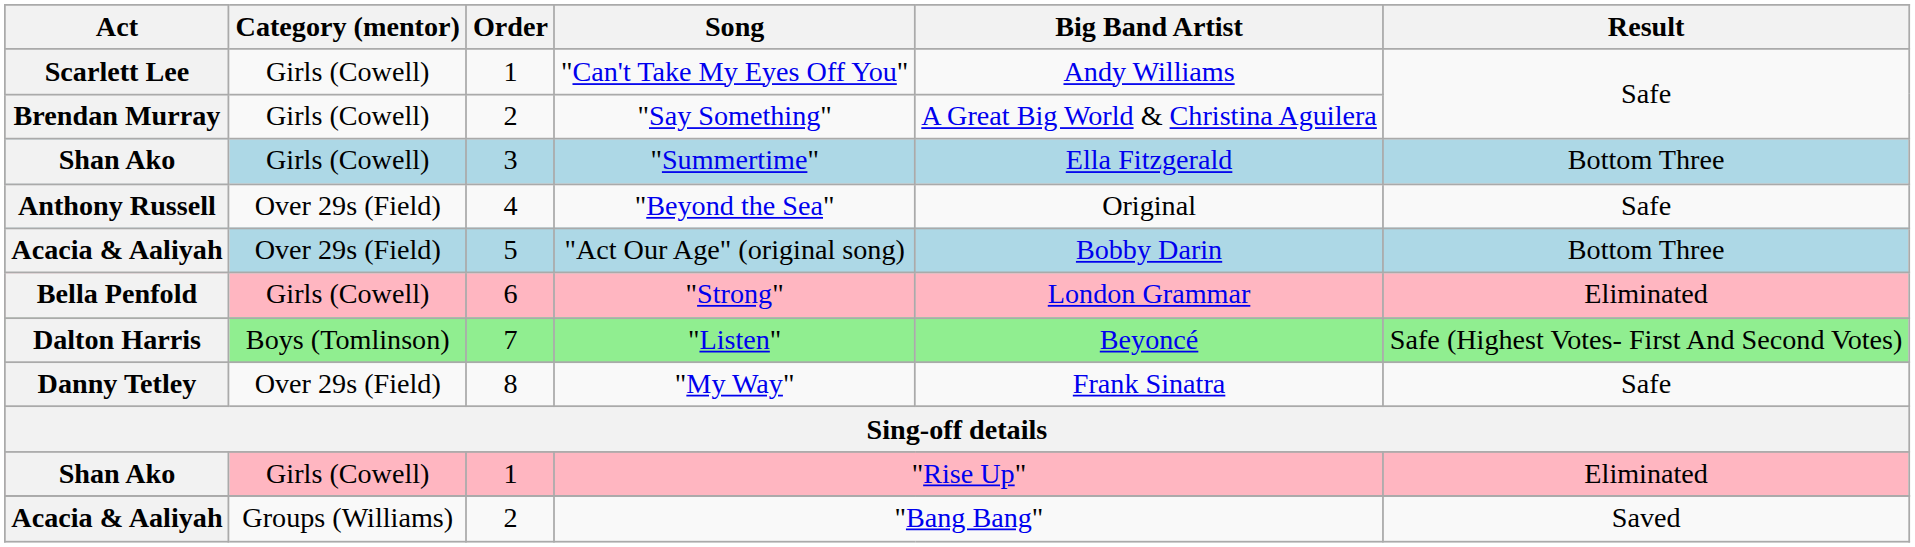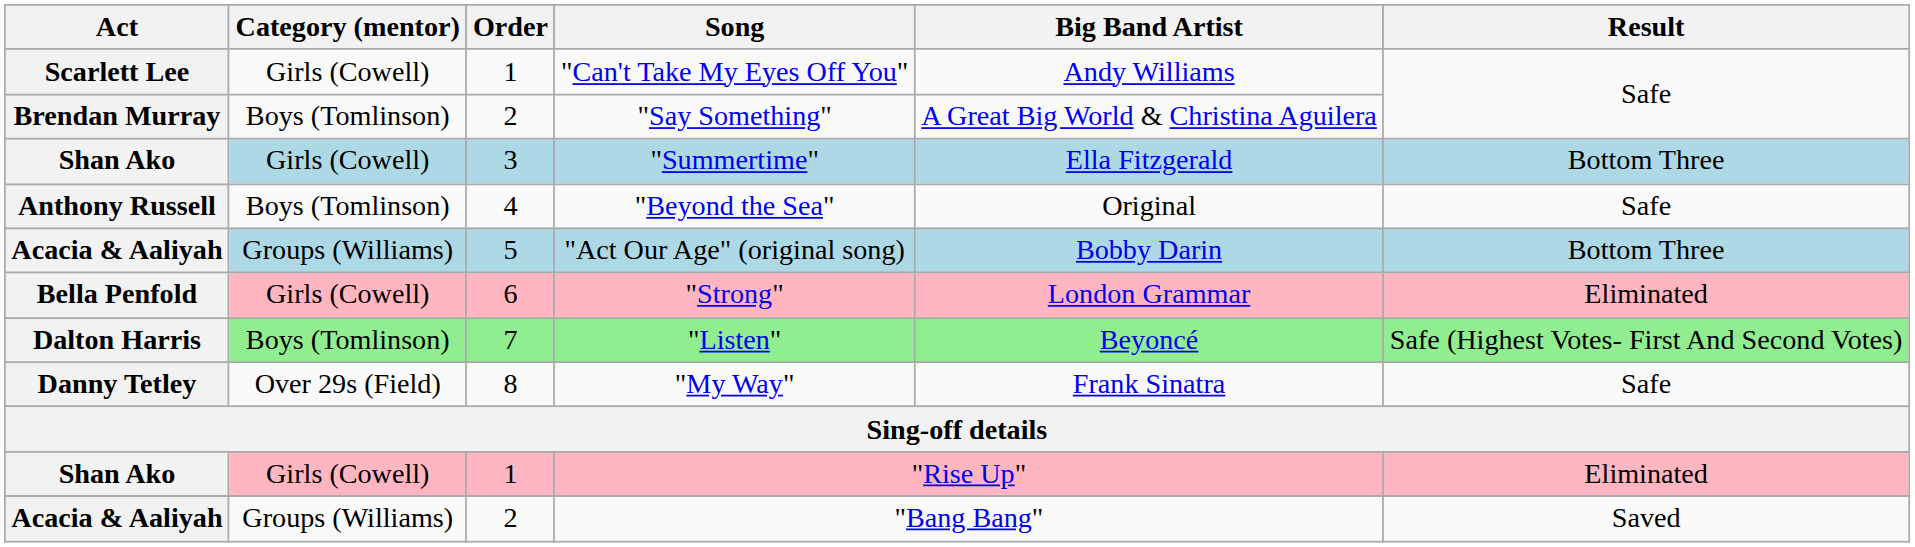(348, 116) Girls (Cowell) -> (348, 116) Boys (Tomlinson)
(348, 205) Over 29s (Field) -> (348, 205) Boys (Tomlinson)
(348, 250) Over 29s (Field) -> (348, 250) Groups (Williams)
